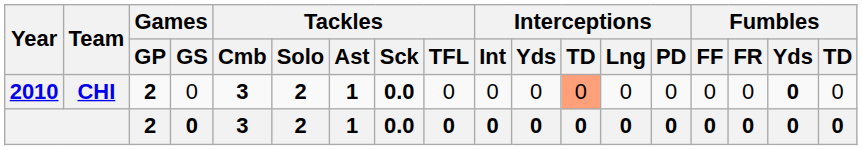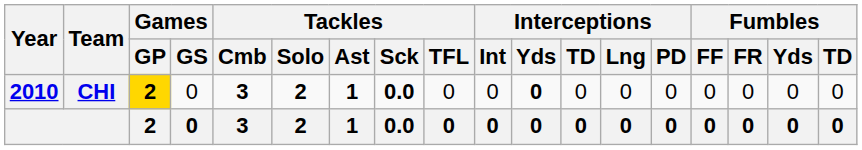(150, 91) no background -> (150, 91) gold background
(536, 91) normal -> (536, 91) bold
(581, 91) lightsalmon background -> (581, 91) no background
(793, 91) bold -> (793, 91) normal
